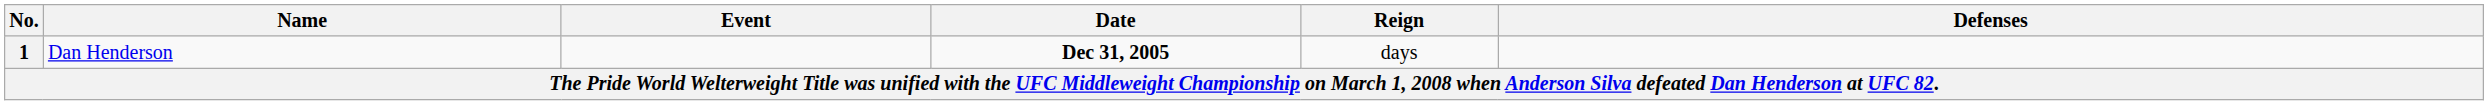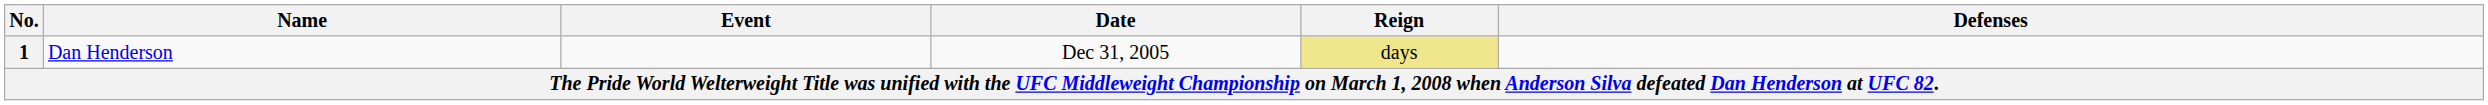(1116, 52) bold -> (1116, 52) normal
(1399, 52) no background -> (1399, 52) khaki background
